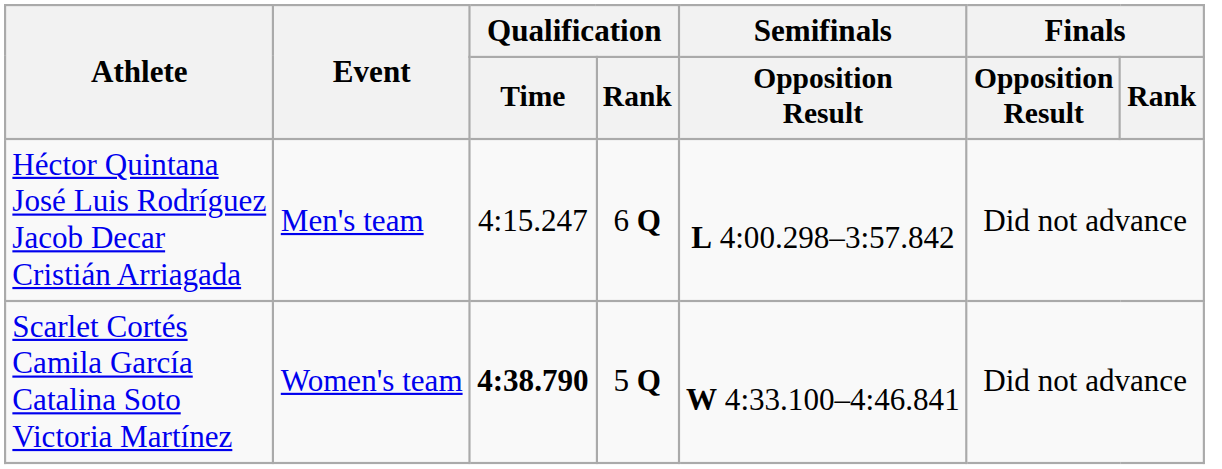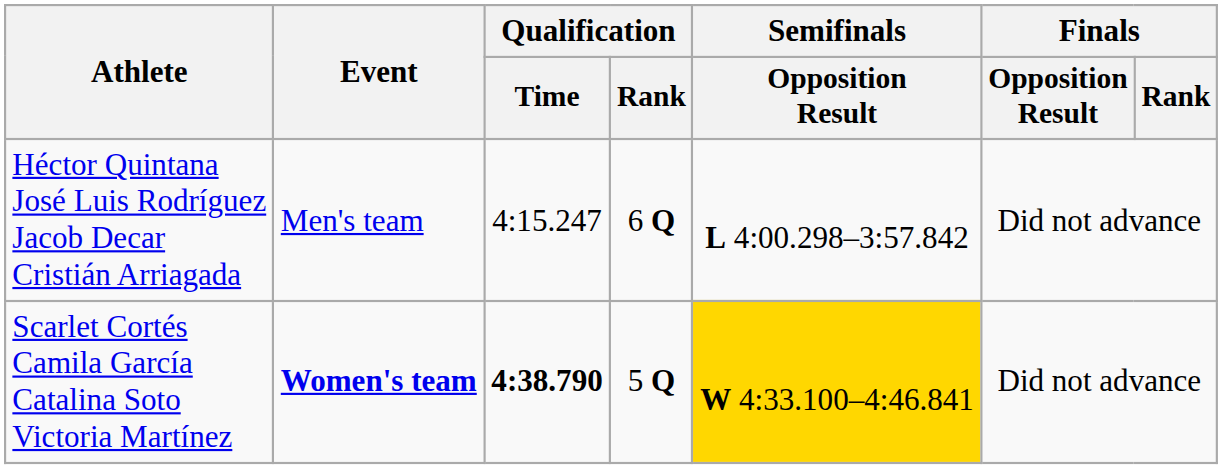(372, 381) normal -> (379, 381) bold
(823, 399) no background -> (837, 399) gold background
